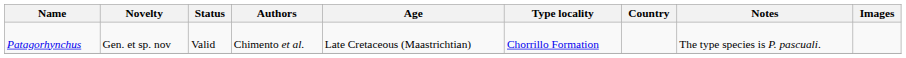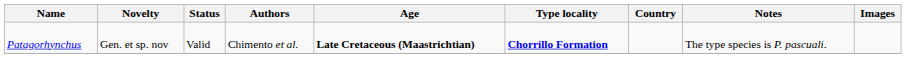(398, 44) normal -> (396, 44) bold
(553, 44) normal -> (558, 44) bold
